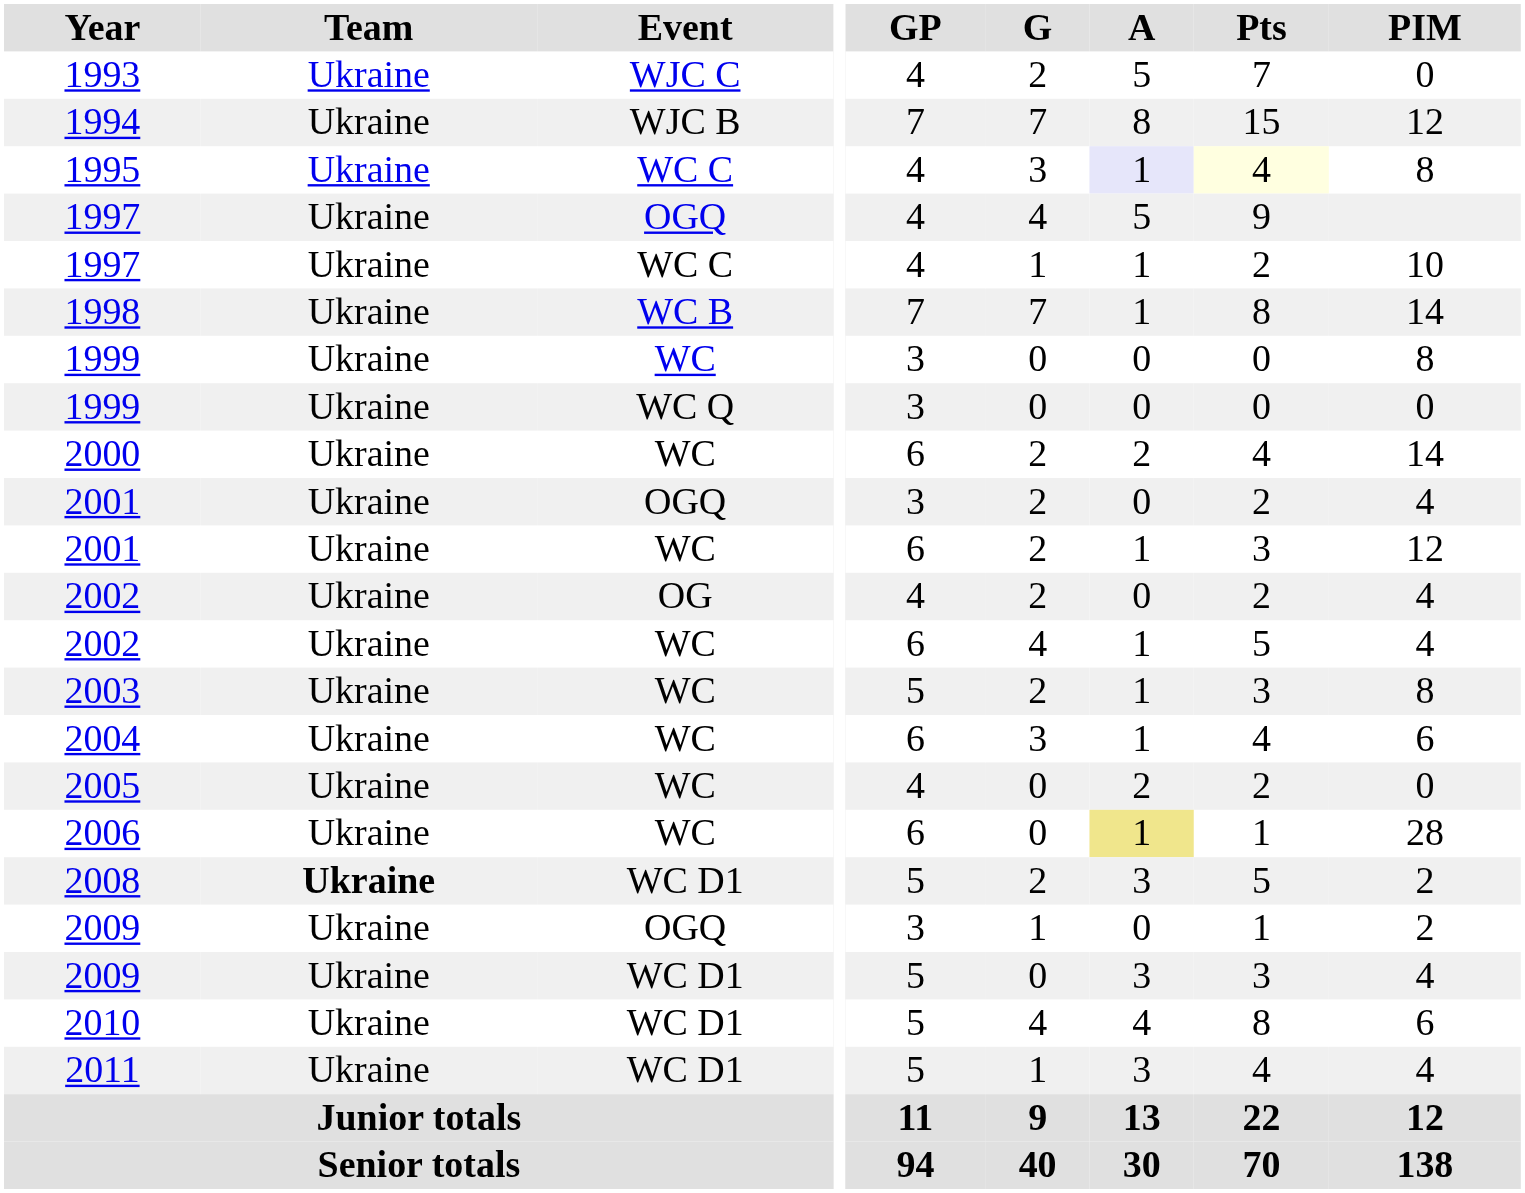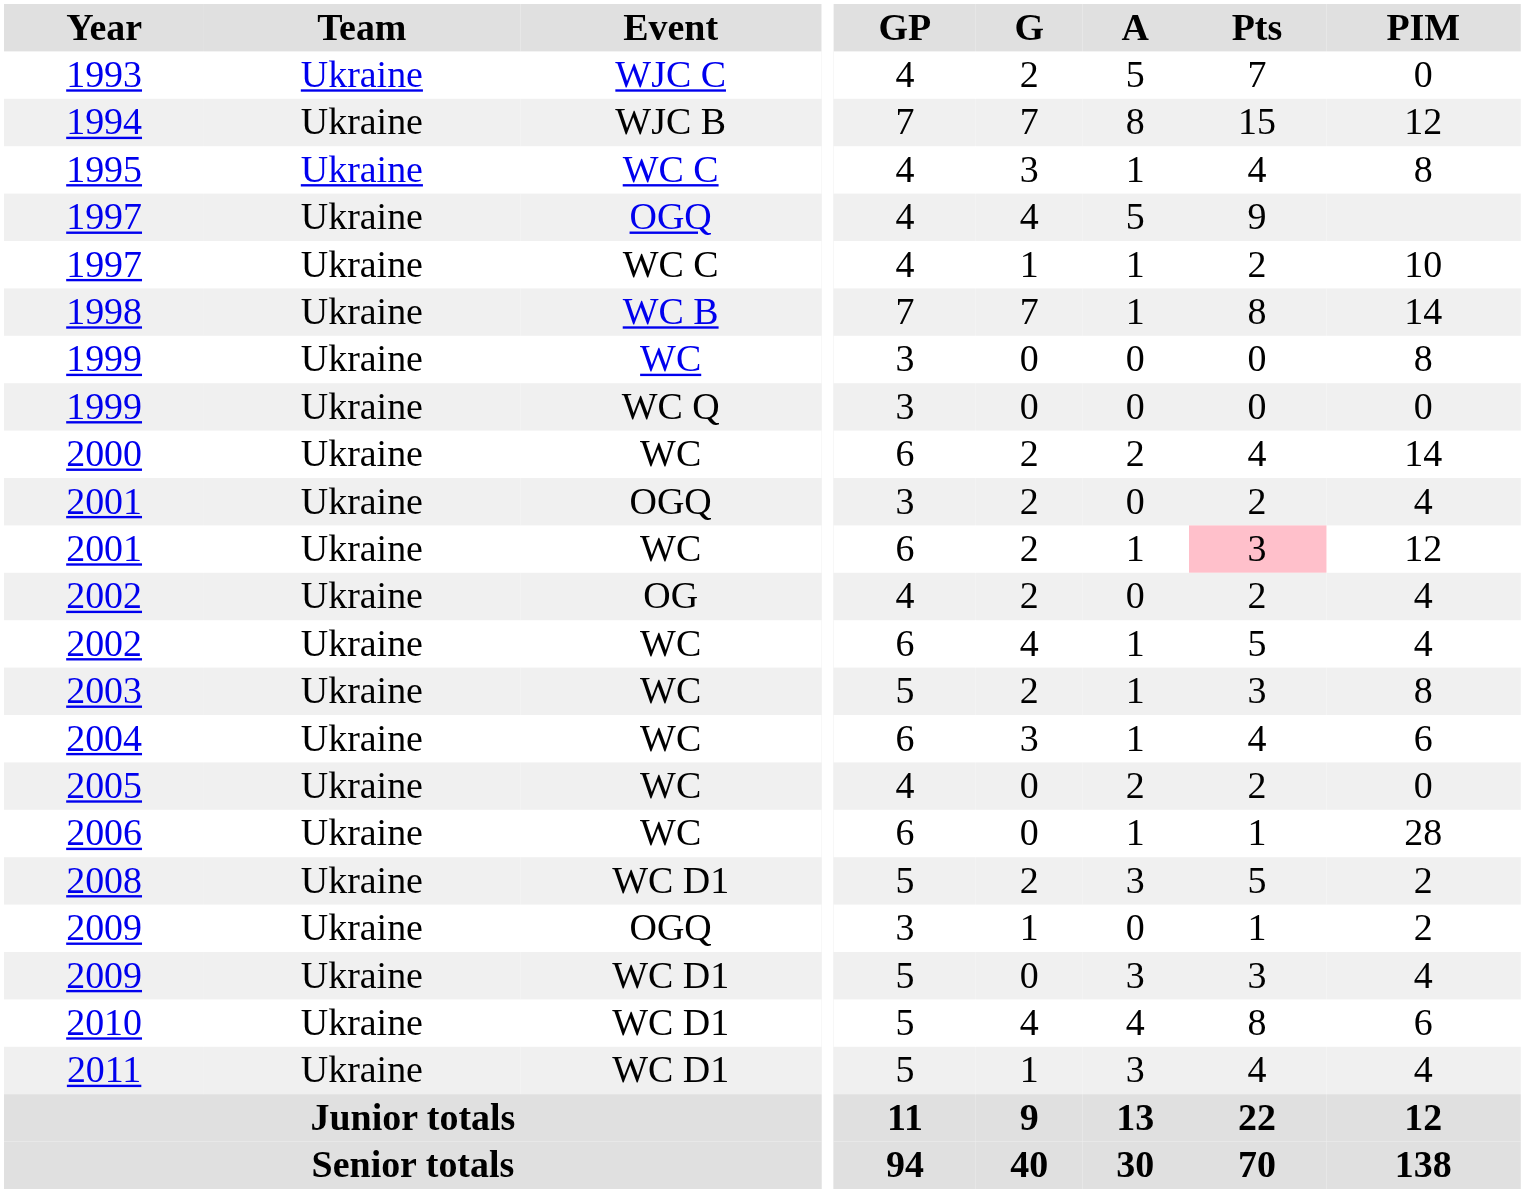(1142, 169) lavender background -> (1135, 169) no background
(1261, 169) lightyellow background -> (1257, 169) no background
(1261, 548) no background -> (1257, 548) pink background
(1142, 832) khaki background -> (1135, 832) no background
(369, 880) bold -> (362, 880) normal
